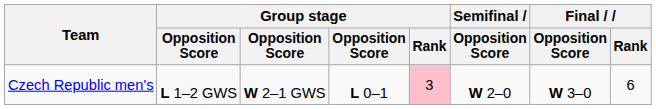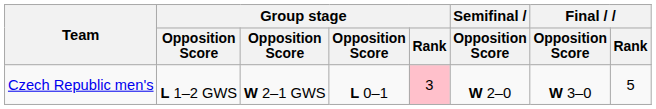(631, 85) 6 -> (631, 85) 5
